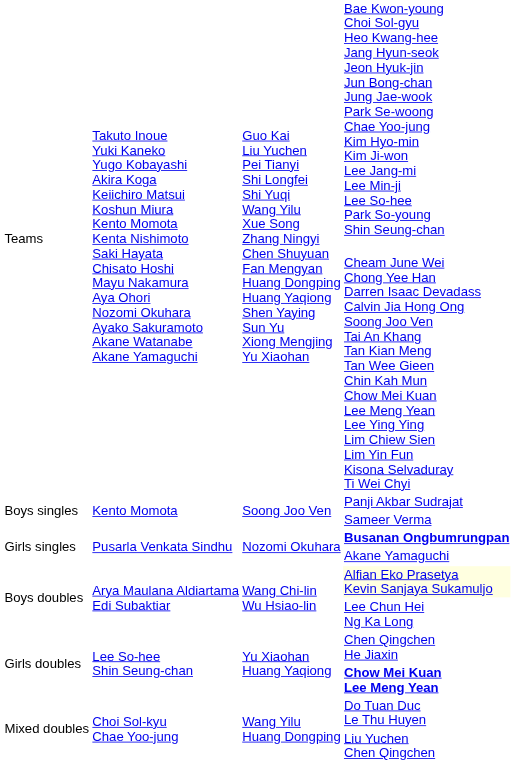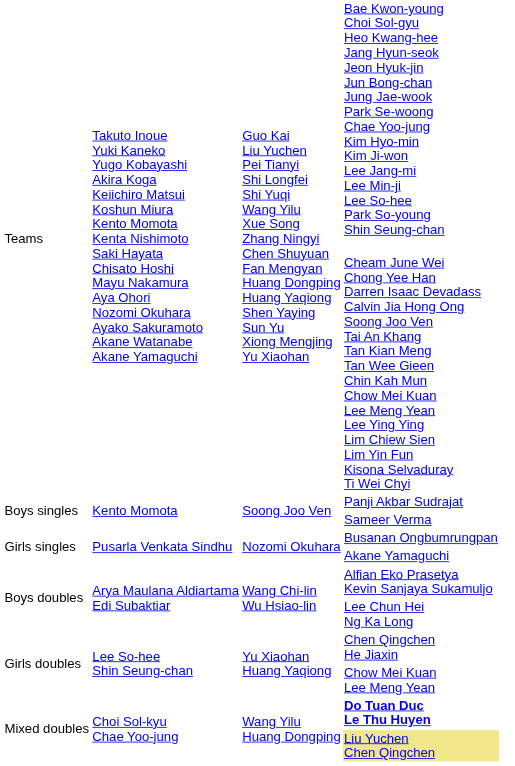(427, 538) bold -> (421, 538) normal
(418, 581) lightyellow background -> (418, 581) no background
(393, 680) bold -> (390, 680) normal
(385, 713) normal -> (387, 713) bold
(390, 745) no background -> (390, 745) khaki background
